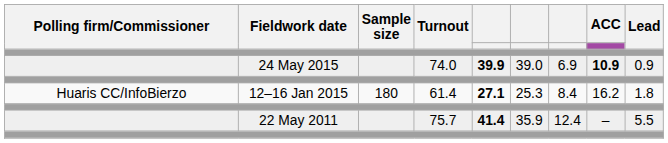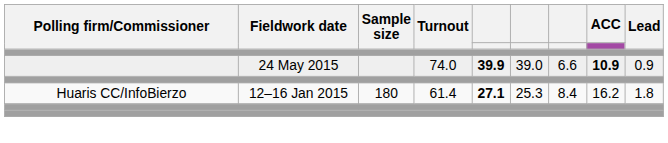(567, 66) 6.9 -> (567, 66) 6.6
- row: (298, 121)
